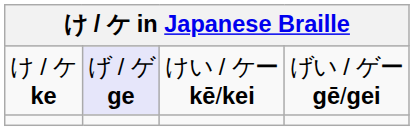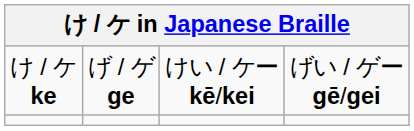(121, 81) lavender background -> (121, 81) no background
